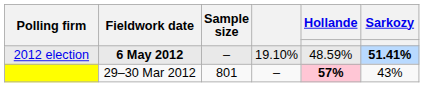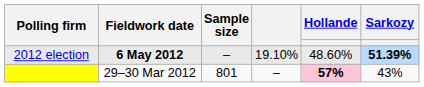(331, 55) 48.59% -> (331, 55) 48.60%
(390, 55) 51.41% -> (390, 55) 51.39%
